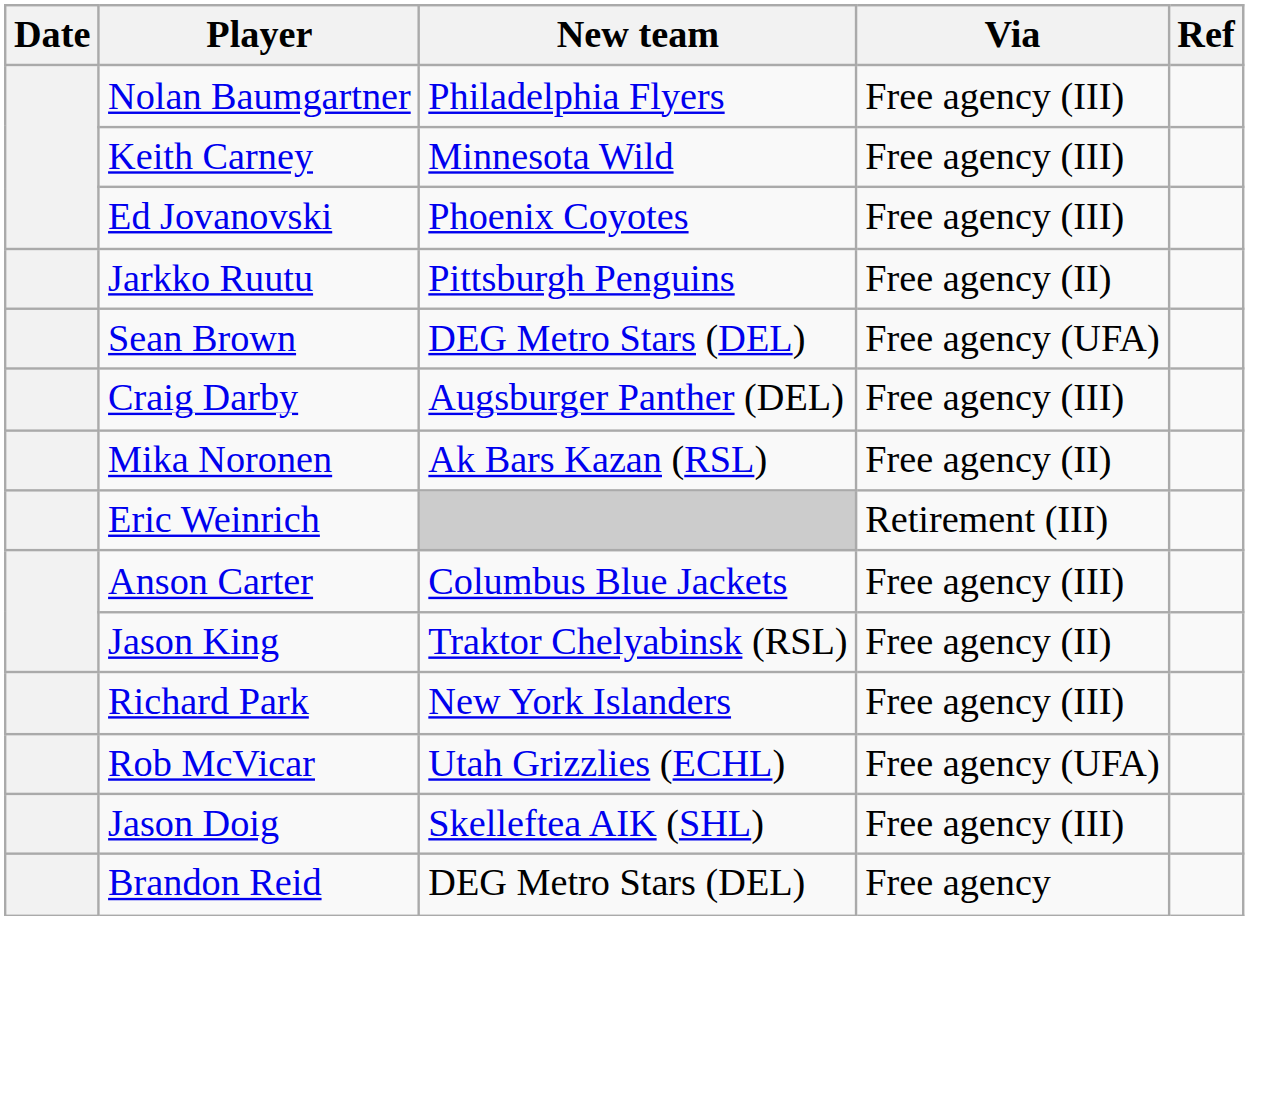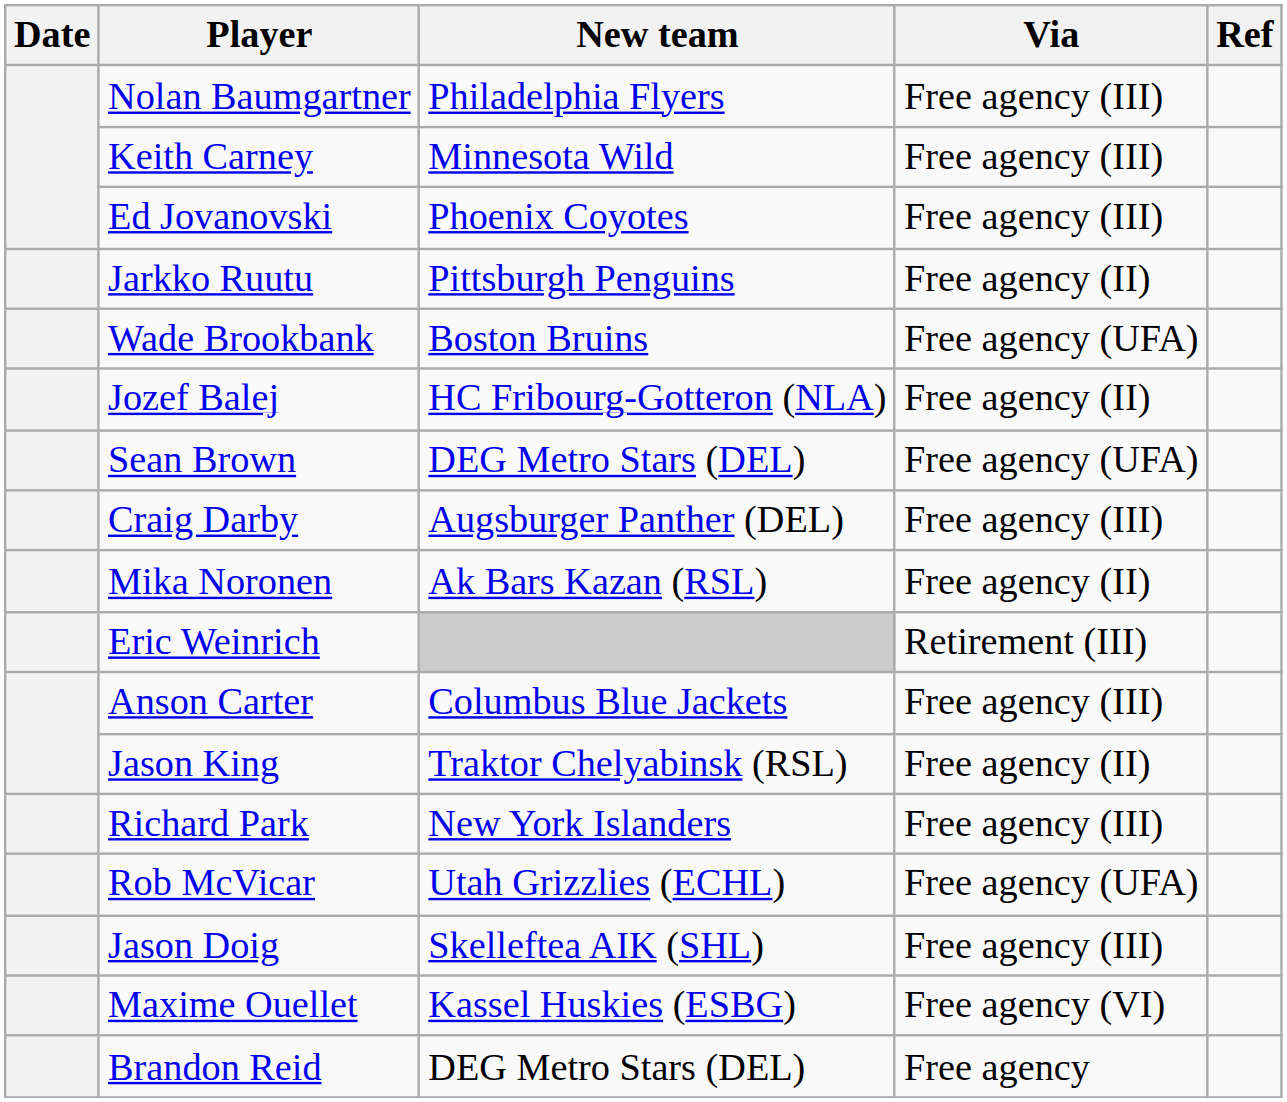+ row: (241, 338)
+ row: (194, 398)
+ row: (233, 1005)
